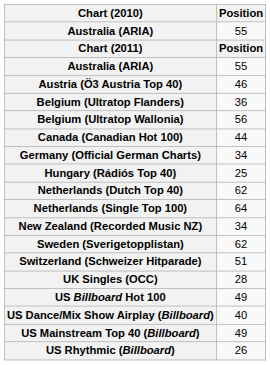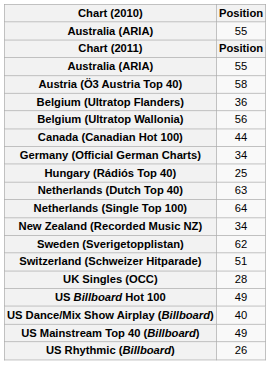(241, 84) 46 -> (241, 84) 58
(241, 191) 62 -> (241, 191) 63
